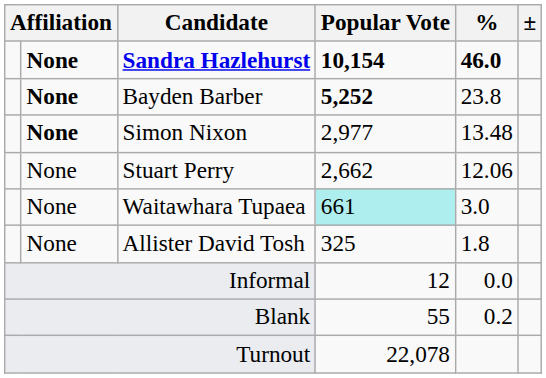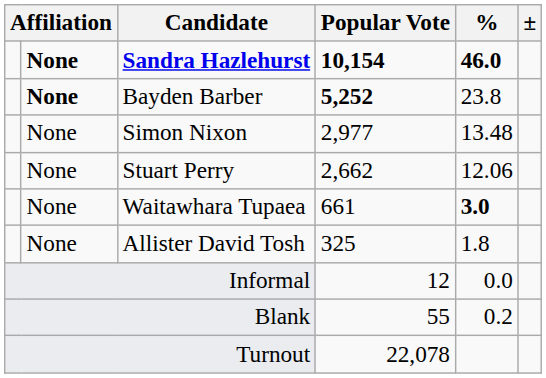(52, 133) bold -> (52, 133) normal
(338, 206) paleturquoise background -> (338, 206) no background
(475, 206) normal -> (475, 206) bold
